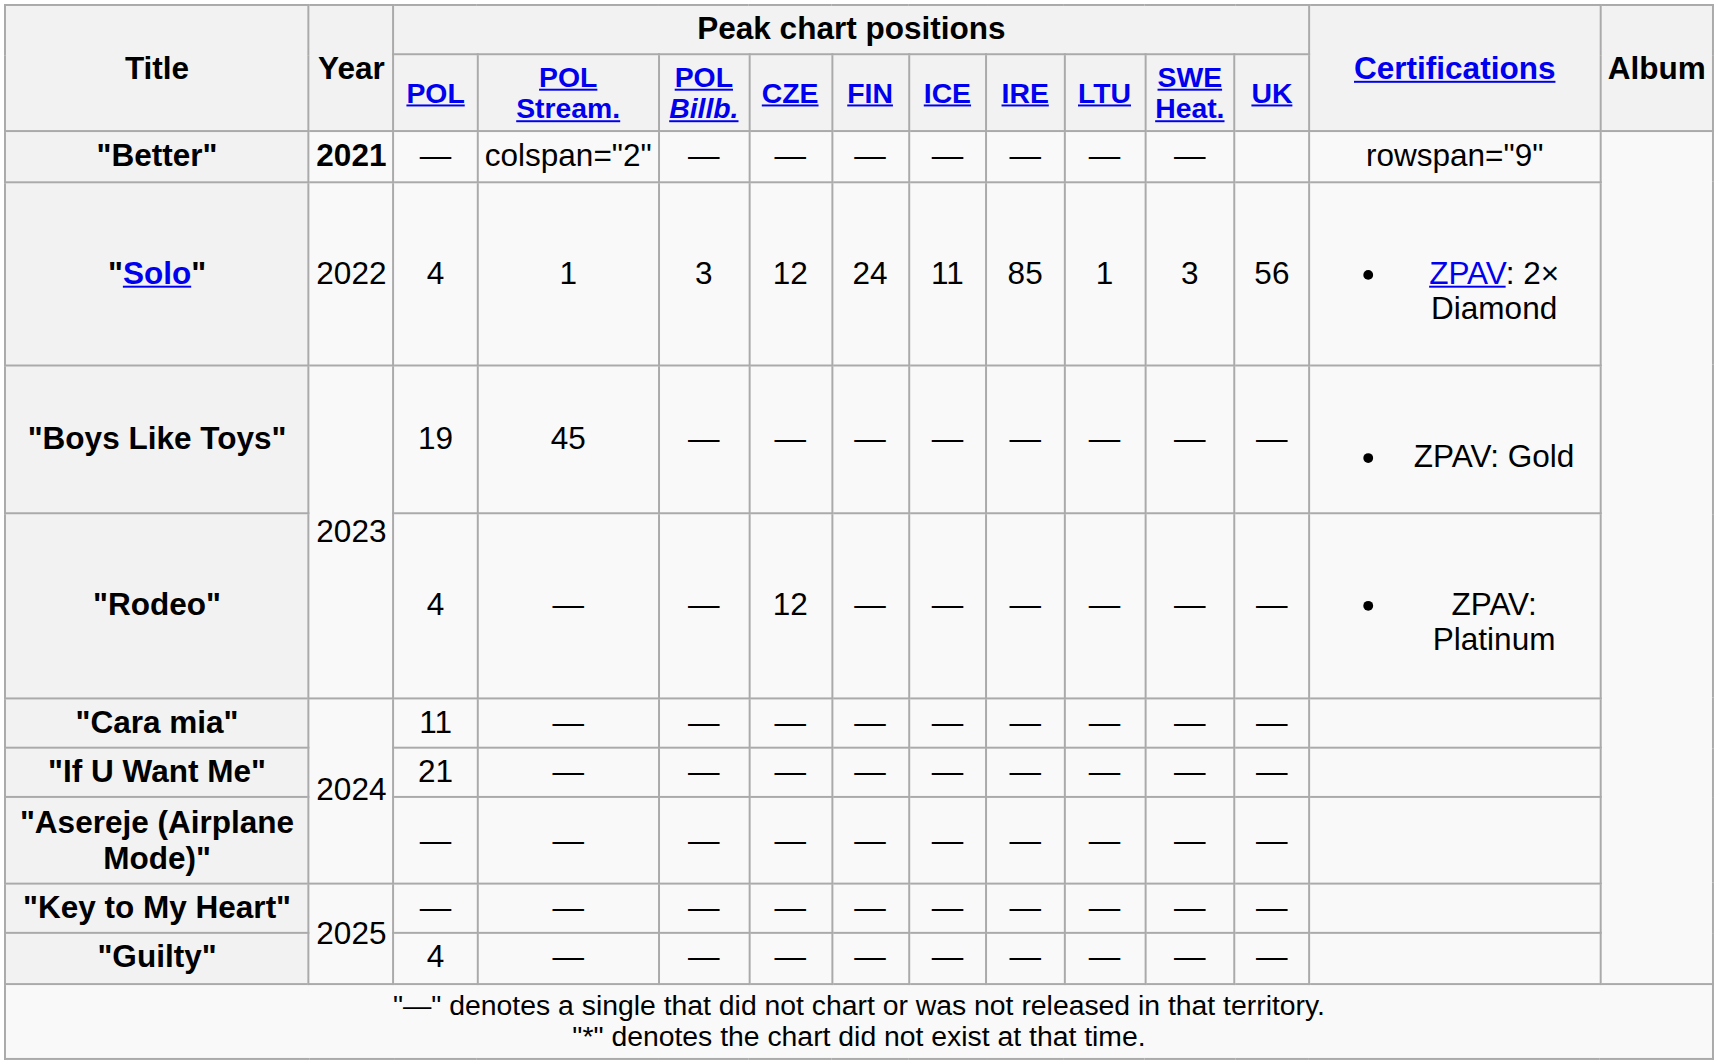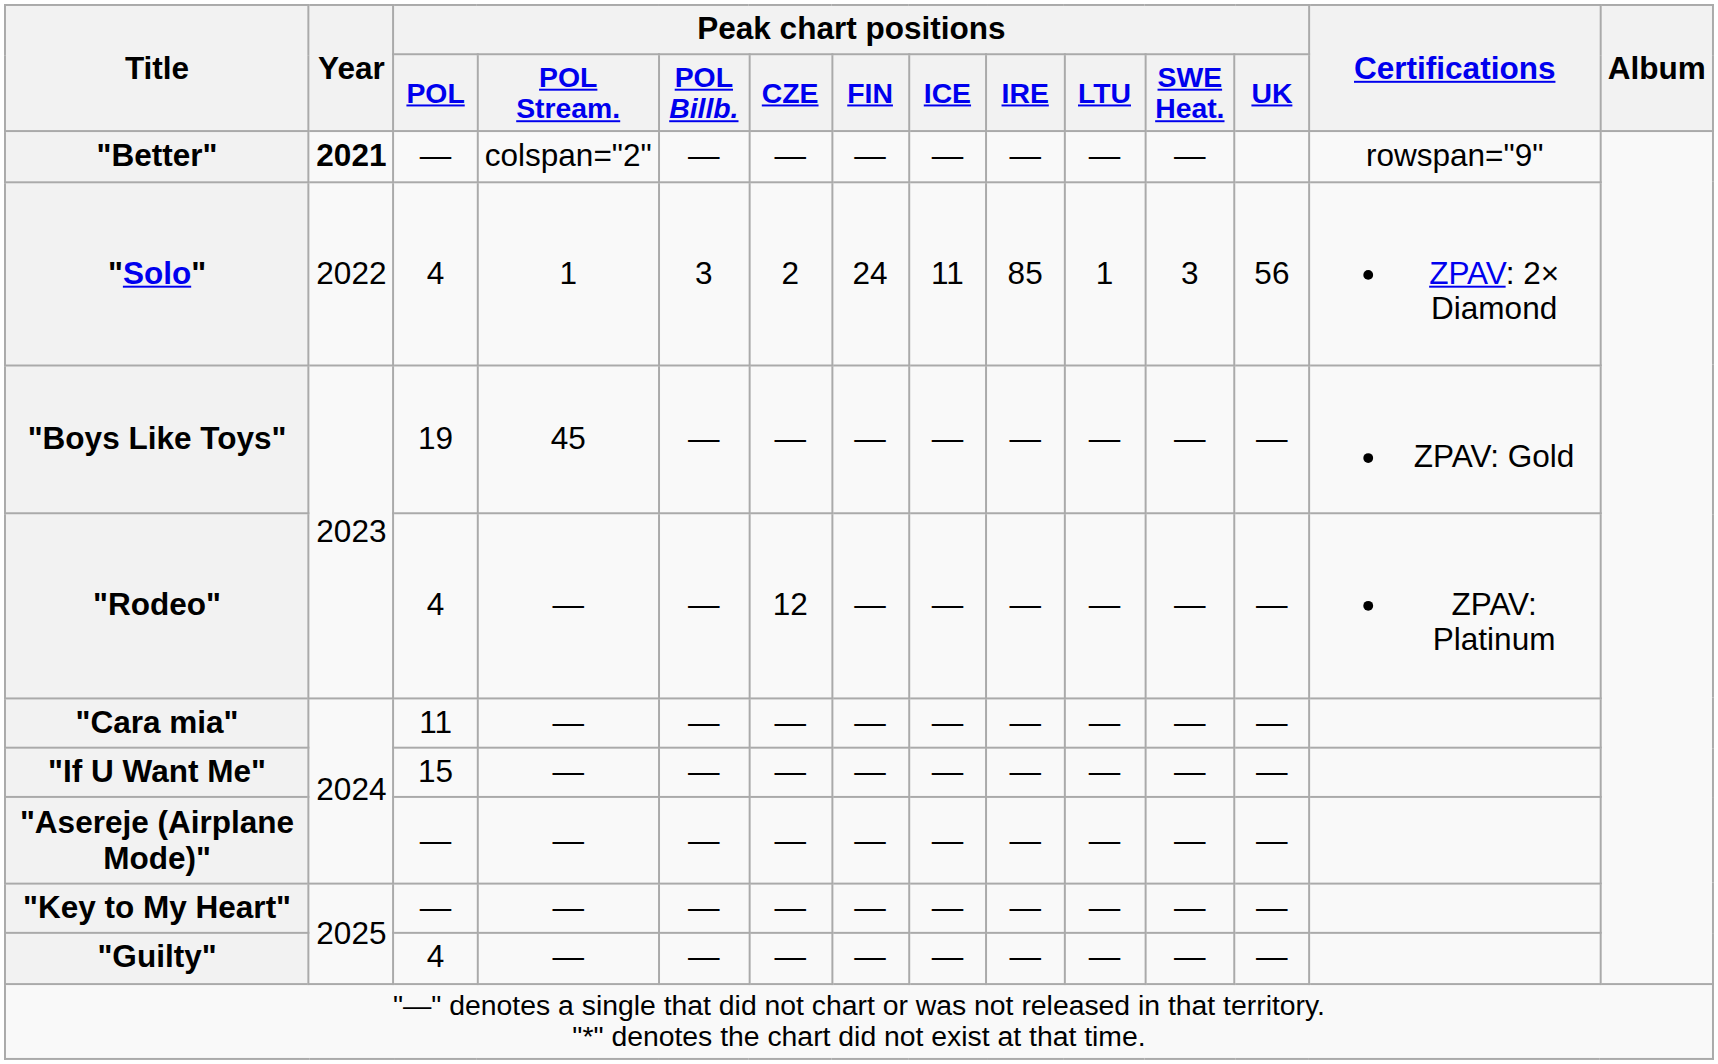(790, 272) 12 -> (790, 272) 2
(436, 772) 21 -> (436, 772) 15
